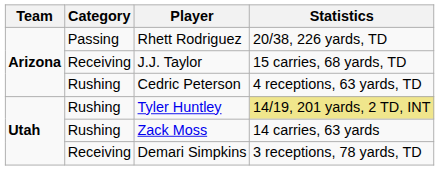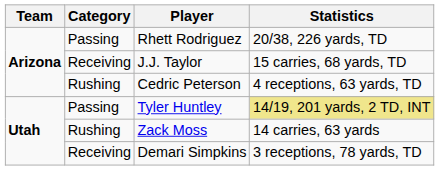(94, 107) Rushing -> (93, 107) Passing
